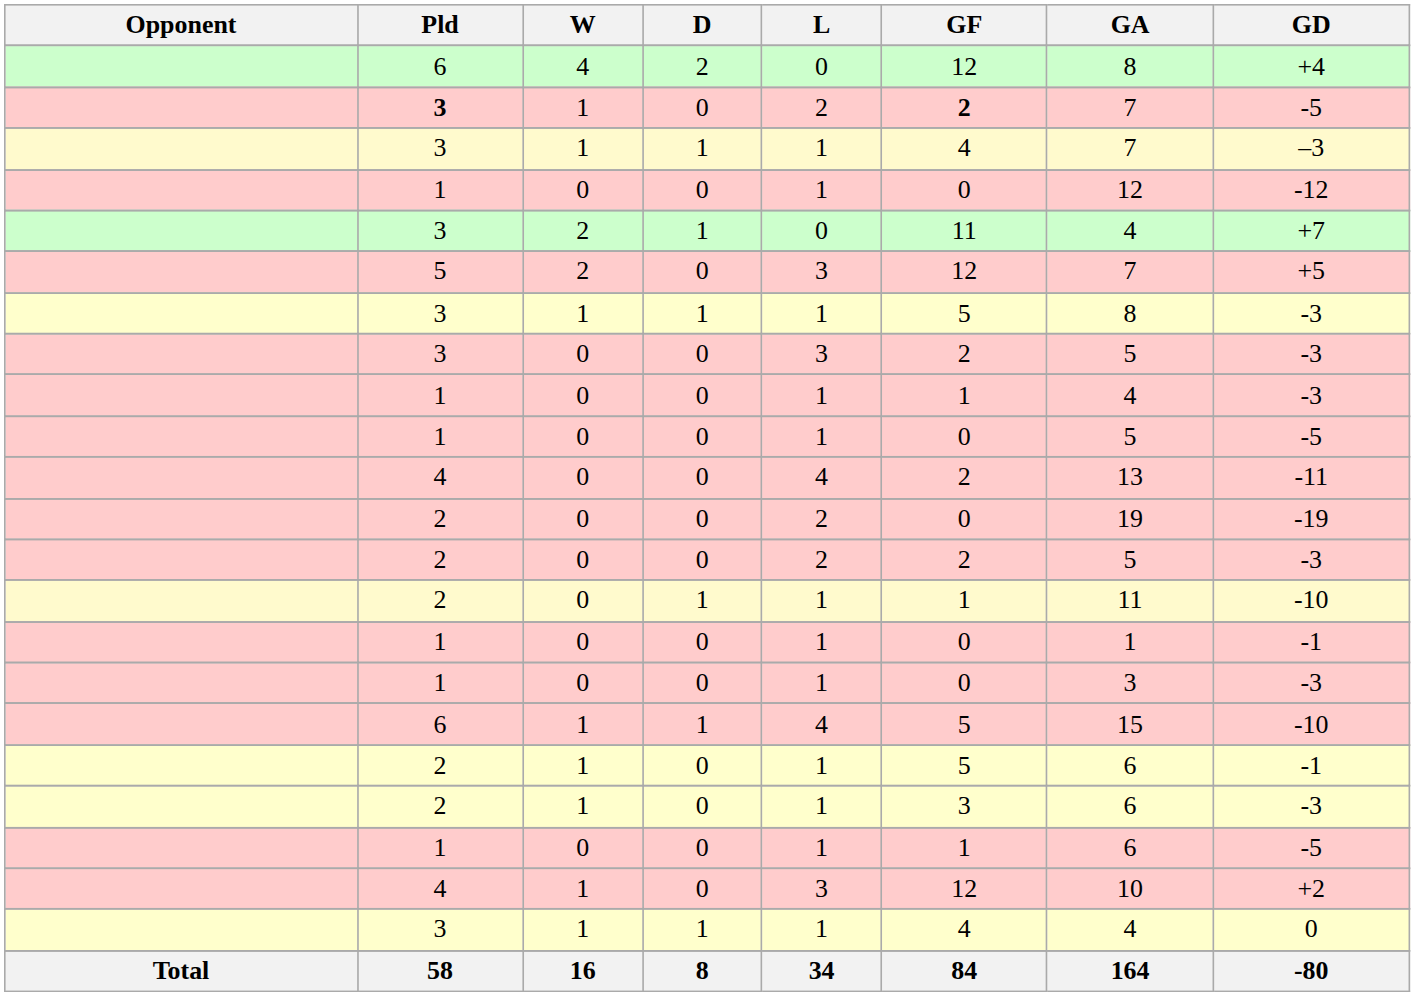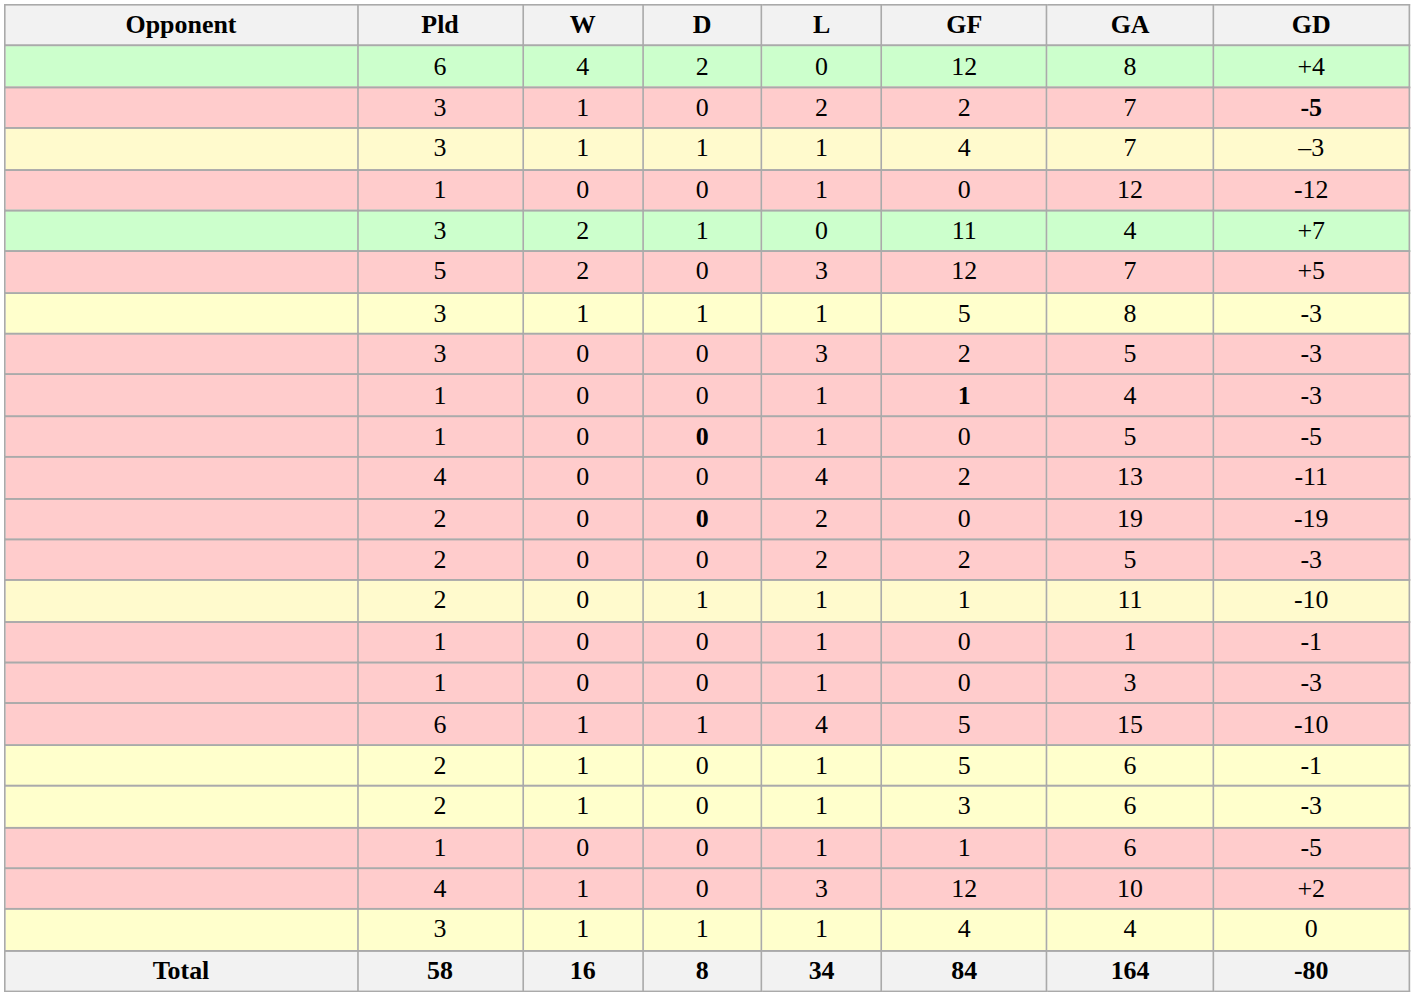(440, 107) bold -> (440, 107) normal
(964, 107) bold -> (964, 107) normal
(1311, 107) normal -> (1311, 107) bold
(964, 395) normal -> (964, 395) bold
(702, 436) normal -> (702, 436) bold
(702, 518) normal -> (702, 518) bold
